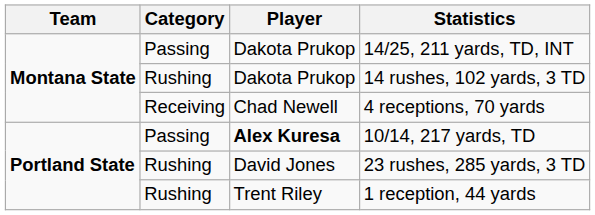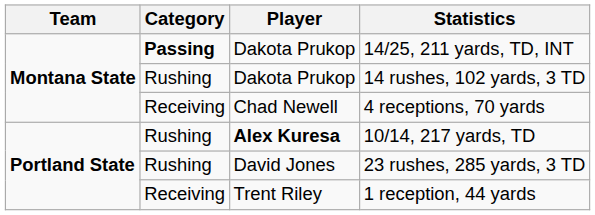(177, 48) normal -> (180, 48) bold
(177, 136) Passing -> (178, 136) Rushing
(178, 194) Rushing -> (185, 194) Receiving
